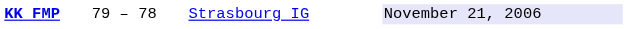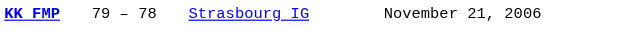(463, 14) lavender background -> (463, 14) no background
